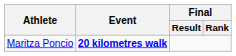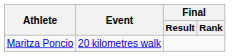(123, 44) bold -> (119, 44) normal
